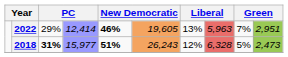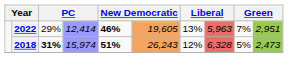(81, 45) 15,977 -> (81, 45) 15,974
